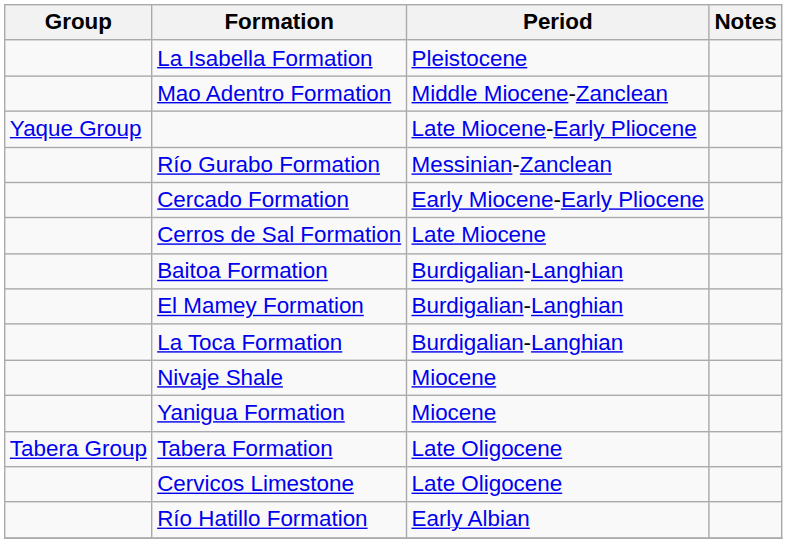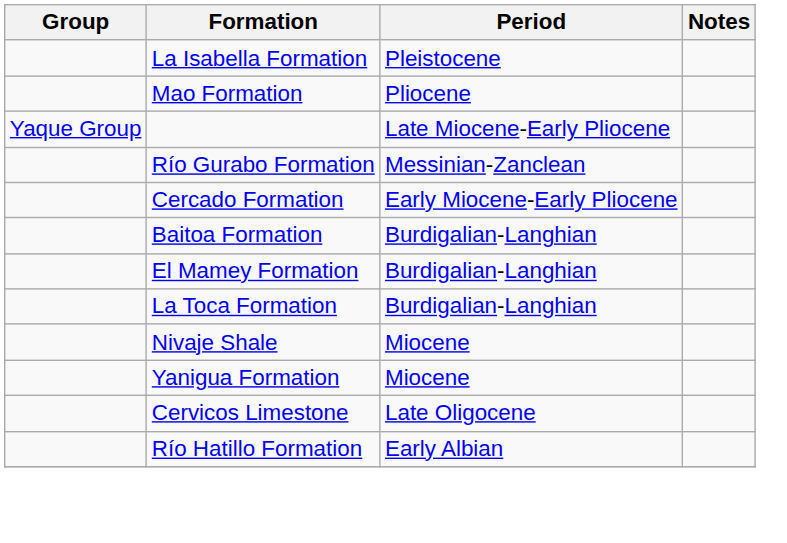+ row: (227, 93)
- row: (274, 93)
- row: (279, 235)
- row: (245, 448)
